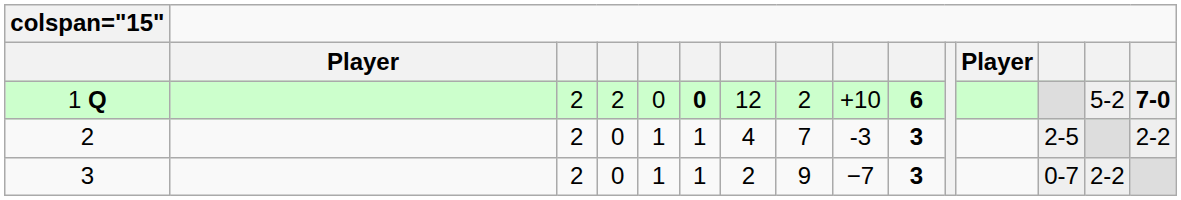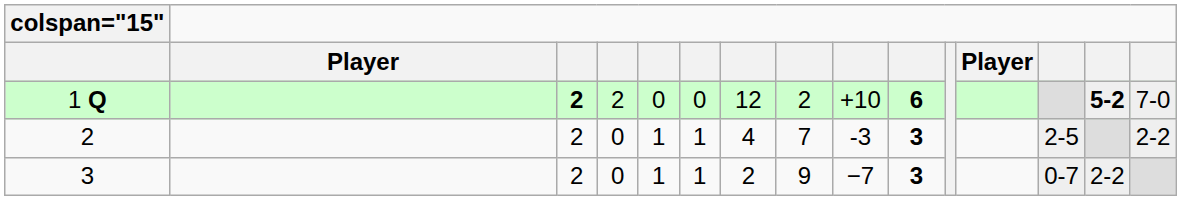(577, 99) normal -> (577, 99) bold
(700, 99) bold -> (700, 99) normal
(1107, 99) normal -> (1107, 99) bold
(1153, 99) bold -> (1153, 99) normal
